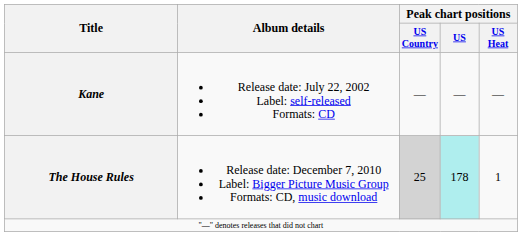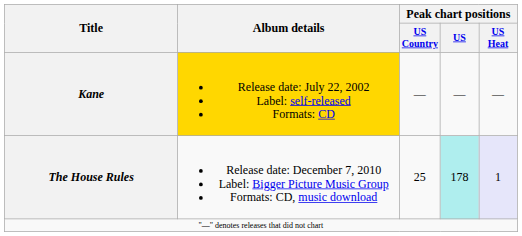(289, 101) no background -> (289, 101) gold background
(420, 177) lightgrey background -> (420, 177) no background
(498, 177) no background -> (498, 177) lavender background
